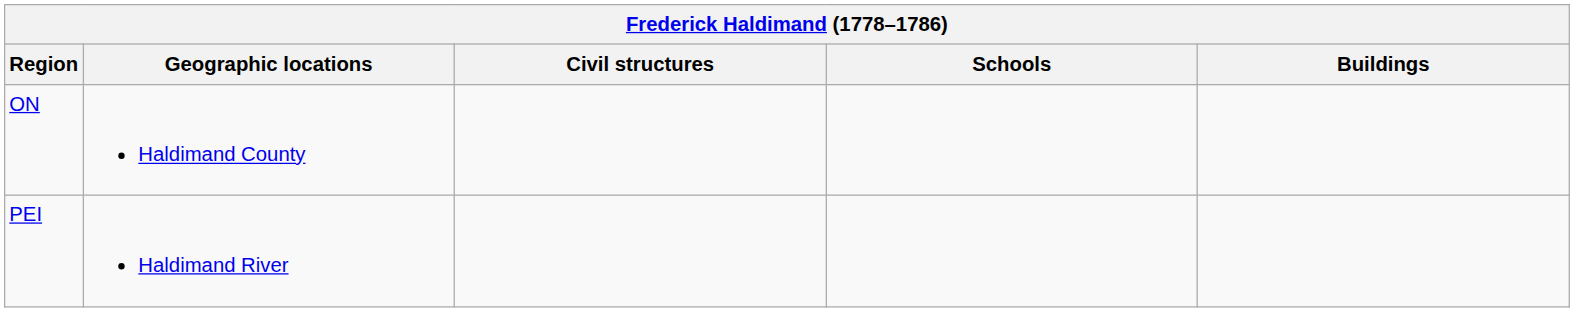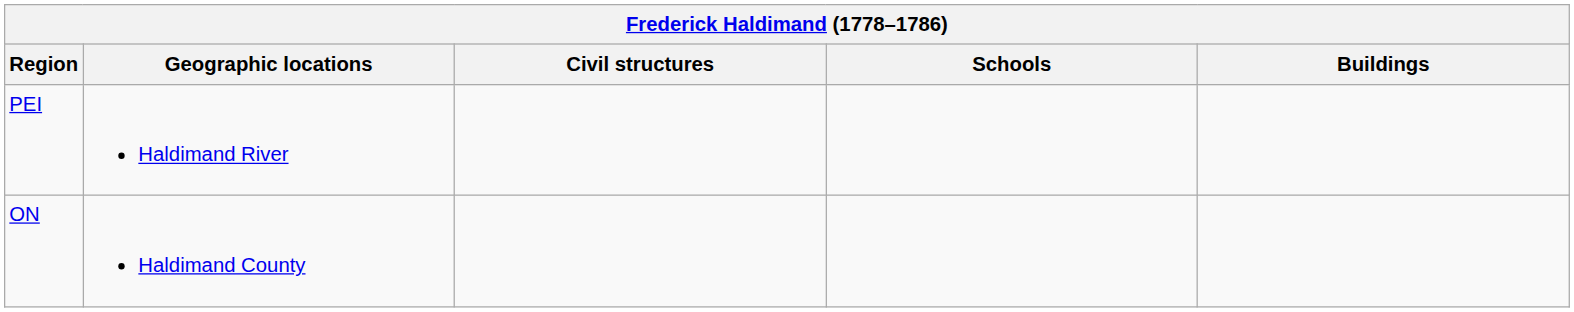rows swapped: (25, 104) <-> (26, 215)
